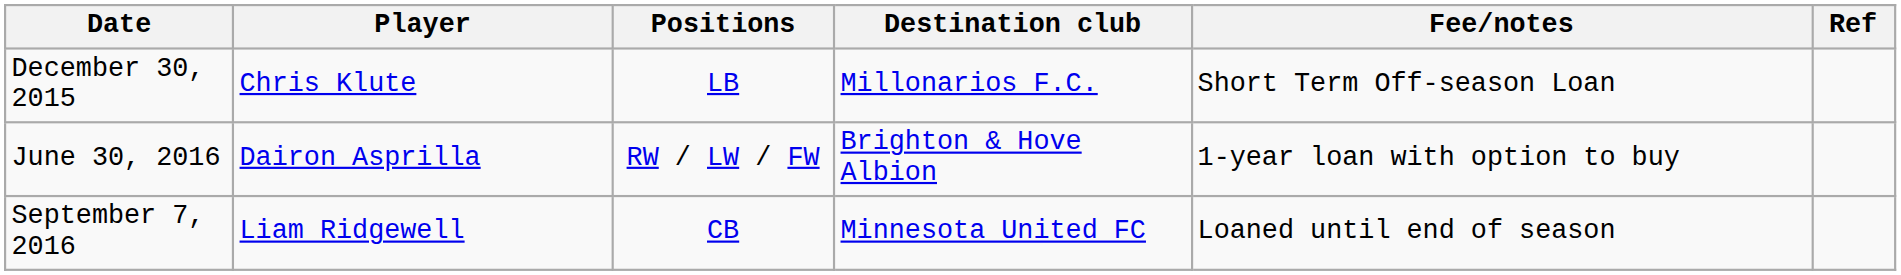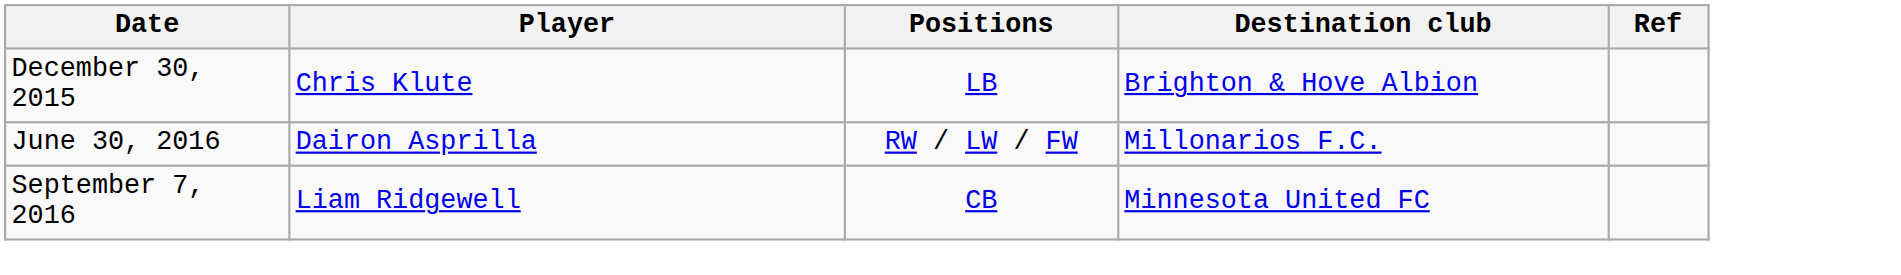- column: (1501, 27)
(969, 86) Millonarios F.C. -> (1301, 86) Brighton & Hove Albion
(961, 159) Brighton & Hove Albion -> (1253, 144) Millonarios F.C.
